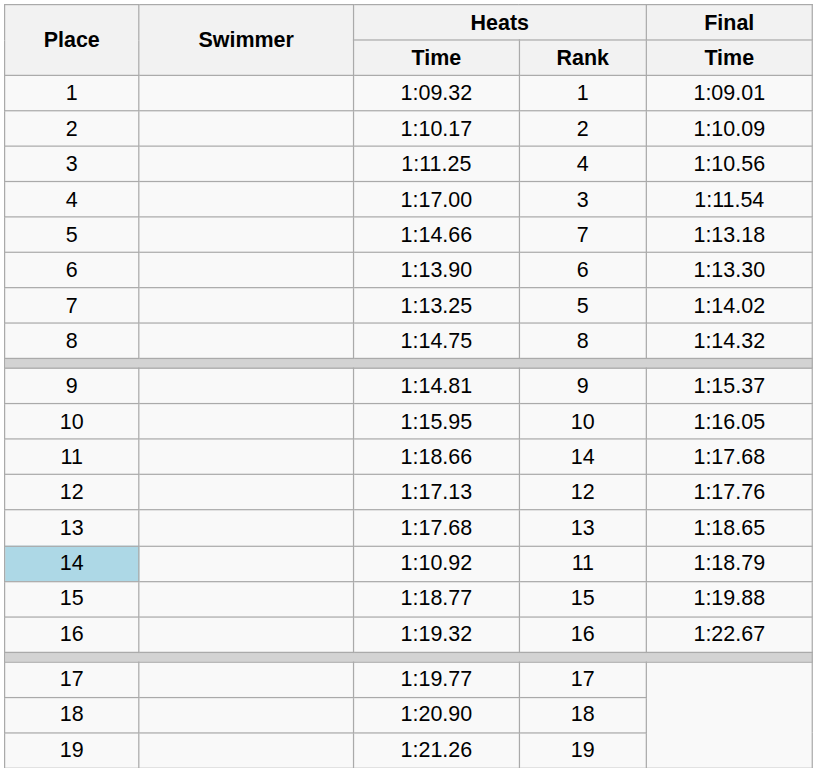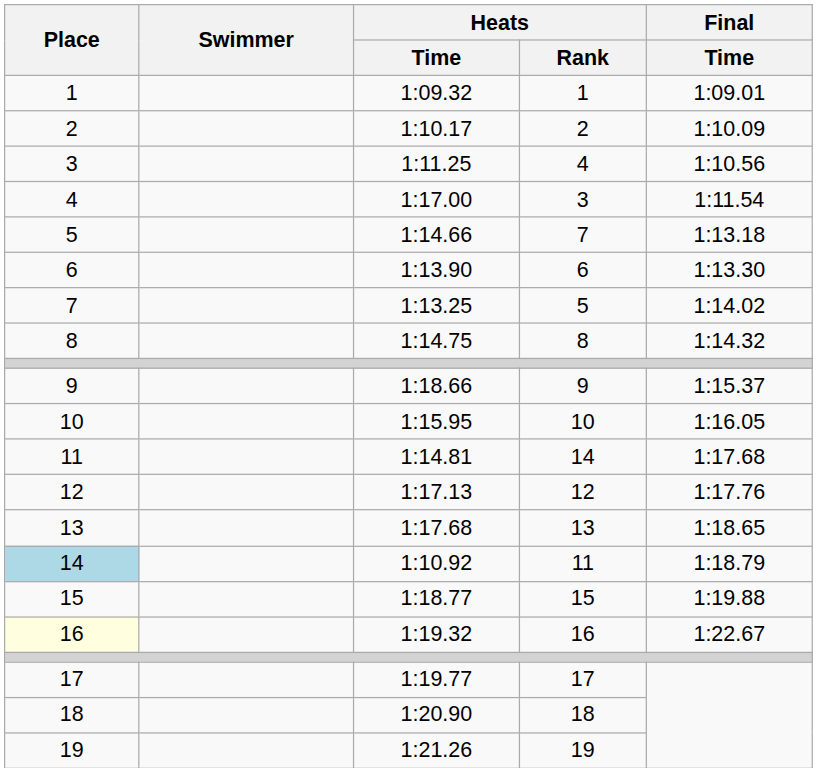(436, 385) 1:14.81 -> (436, 385) 1:18.66
(436, 456) 1:18.66 -> (436, 456) 1:14.81
(72, 633) no background -> (72, 633) lightyellow background
